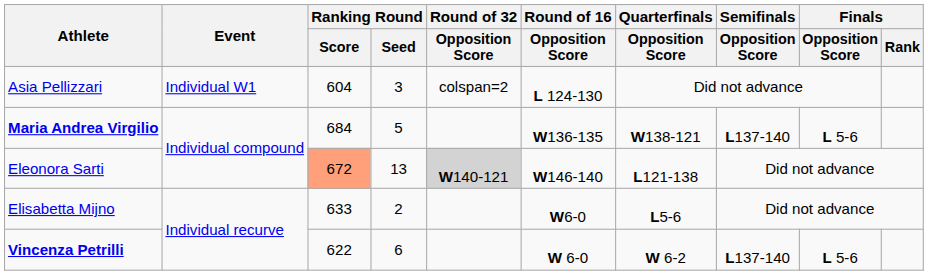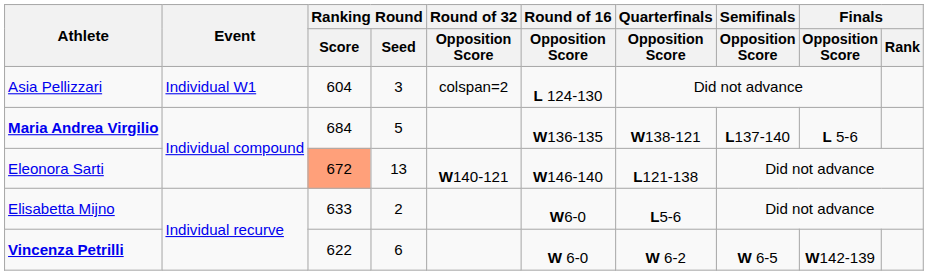(474, 177) lightgrey background -> (474, 177) no background
(758, 259) L137-140 -> (758, 259) W 6-5
(840, 259) L 5-6 -> (840, 259) W142-139
